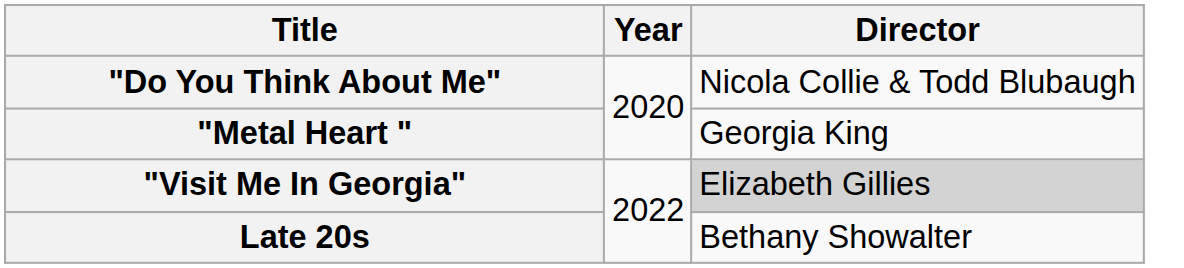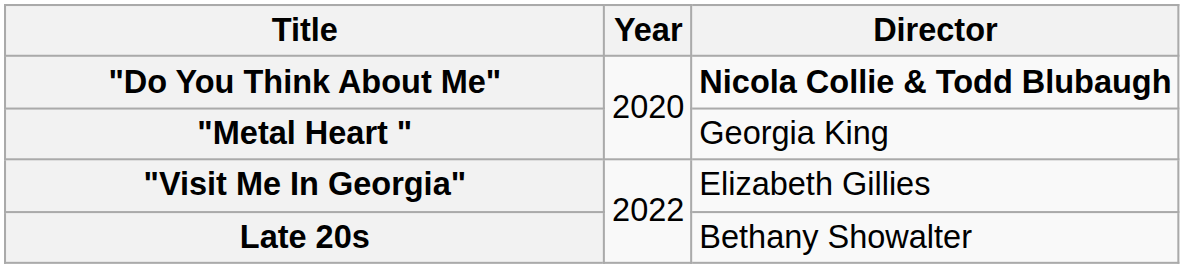(918, 81) normal -> (935, 81) bold
(815, 184) lightgrey background -> (815, 184) no background
